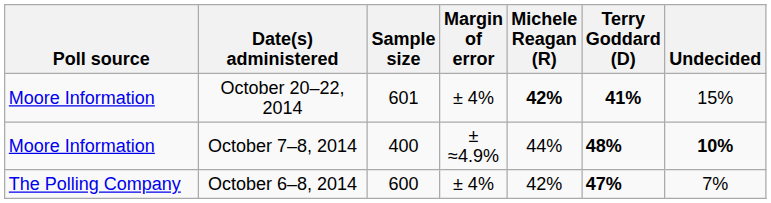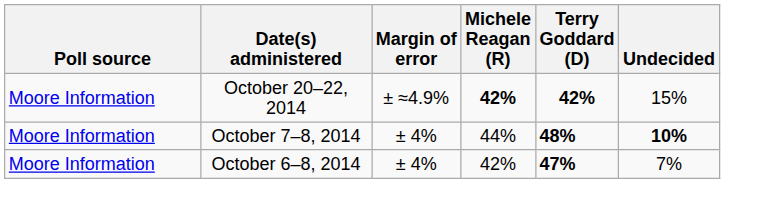- column: (404, 49)
(473, 98) ± 4% -> (416, 98) ± ≈4.9%
(623, 98) 41% -> (577, 98) 42%
(473, 146) ± ≈4.9% -> (416, 136) ± 4%
(95, 185) The Polling Company -> (82, 165) Moore Information
